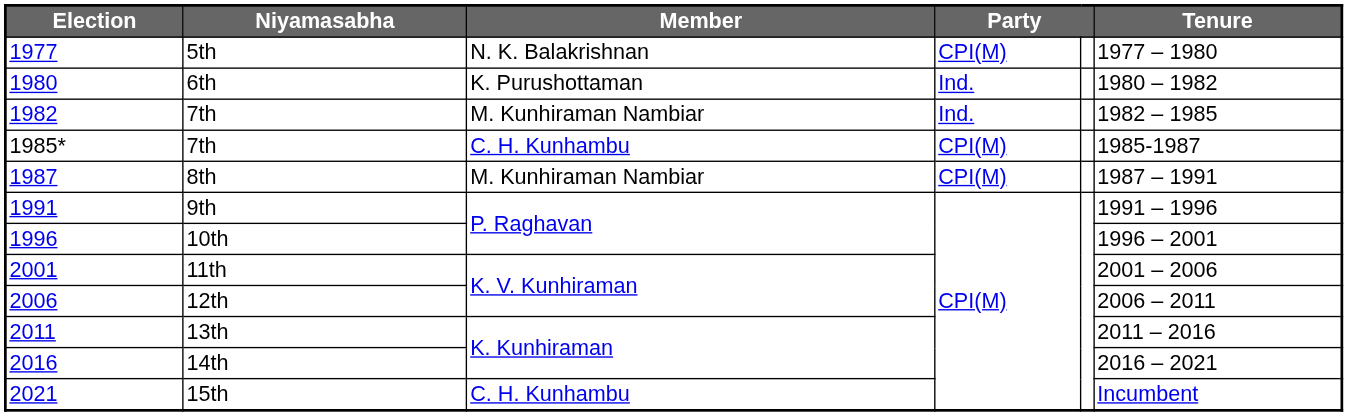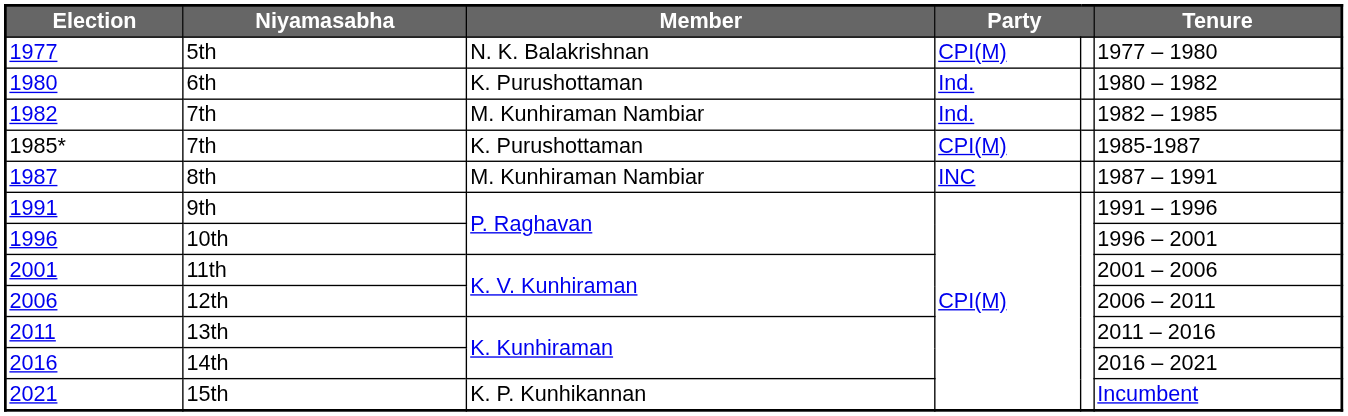(550, 145) C. H. Kunhambu -> (557, 145) K. Purushottaman
(972, 176) CPI(M) -> (957, 176) INC
(550, 393) C. H. Kunhambu -> (558, 393) K. P. Kunhikannan
